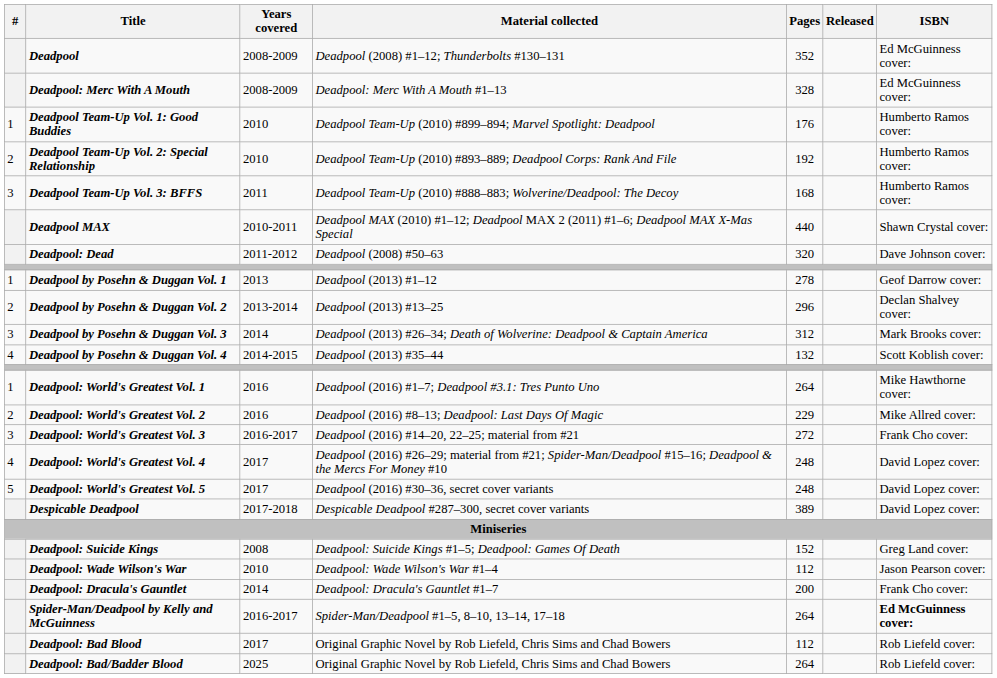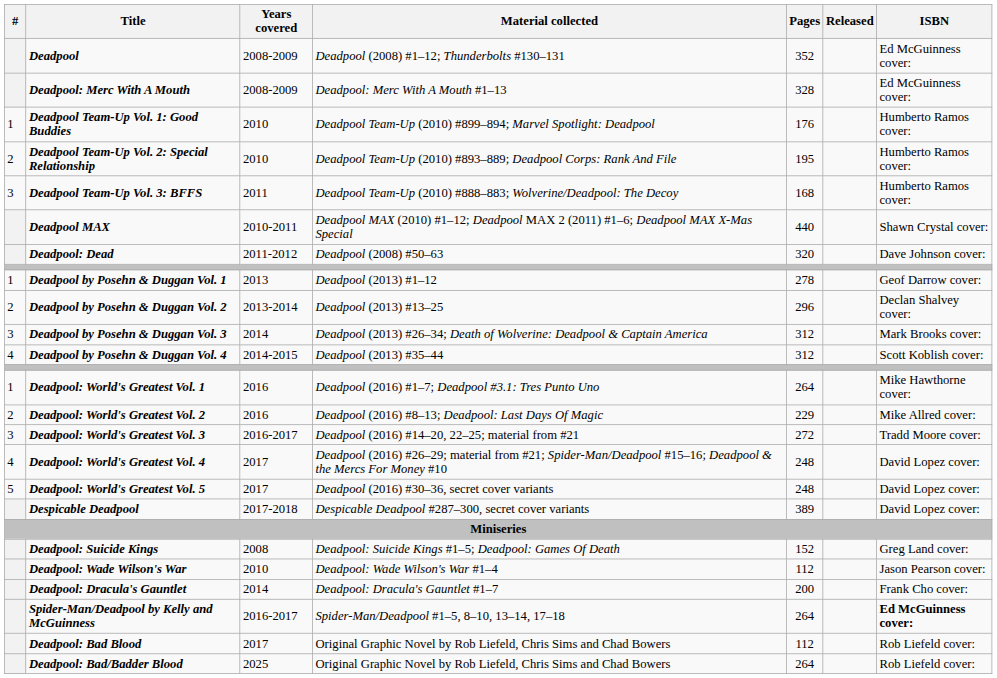(805, 158) 192 -> (805, 158) 195
(805, 354) 132 -> (805, 354) 312
(924, 434) Frank Cho cover: -> (930, 434) Tradd Moore cover:
